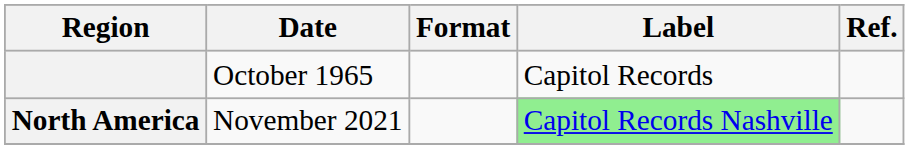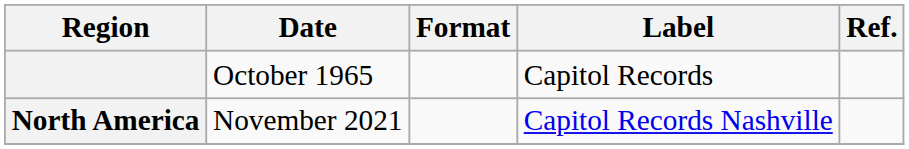(678, 120) lightgreen background -> (678, 120) no background
